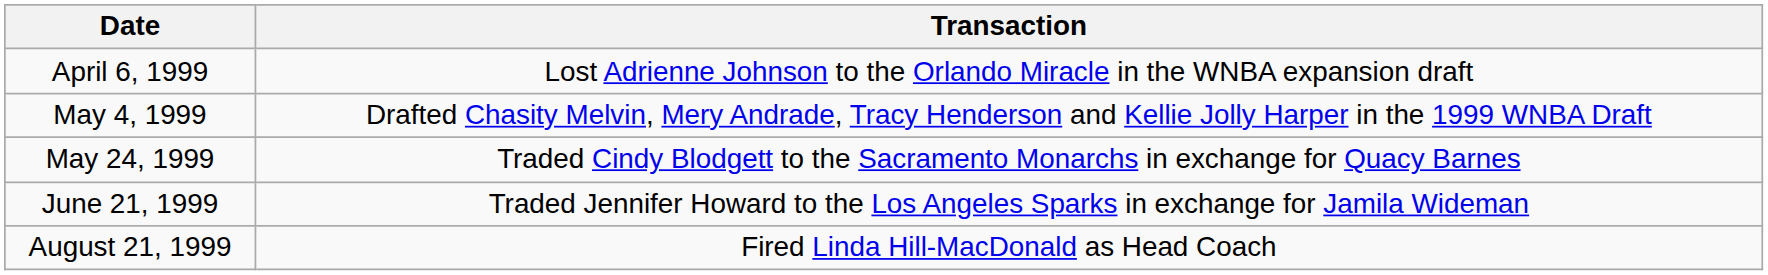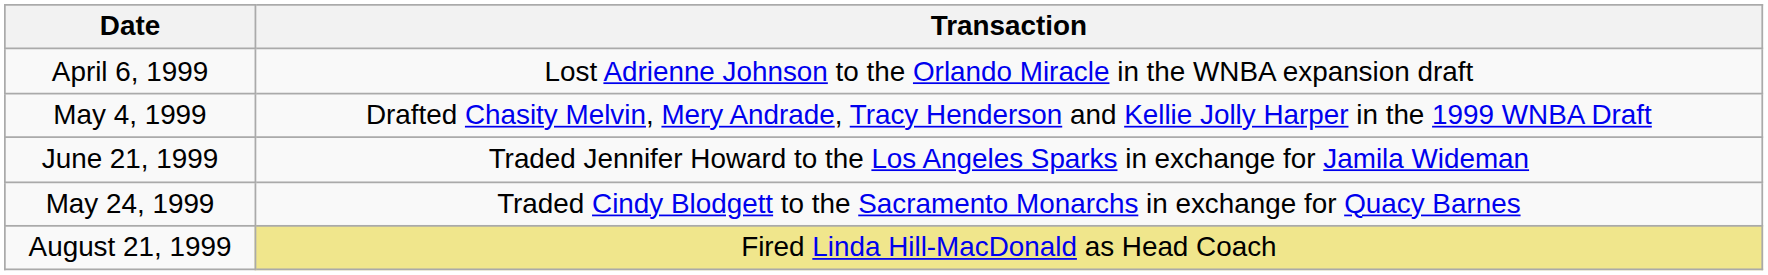rows swapped: (130, 159) <-> (130, 203)
(1009, 247) no background -> (1009, 247) khaki background
